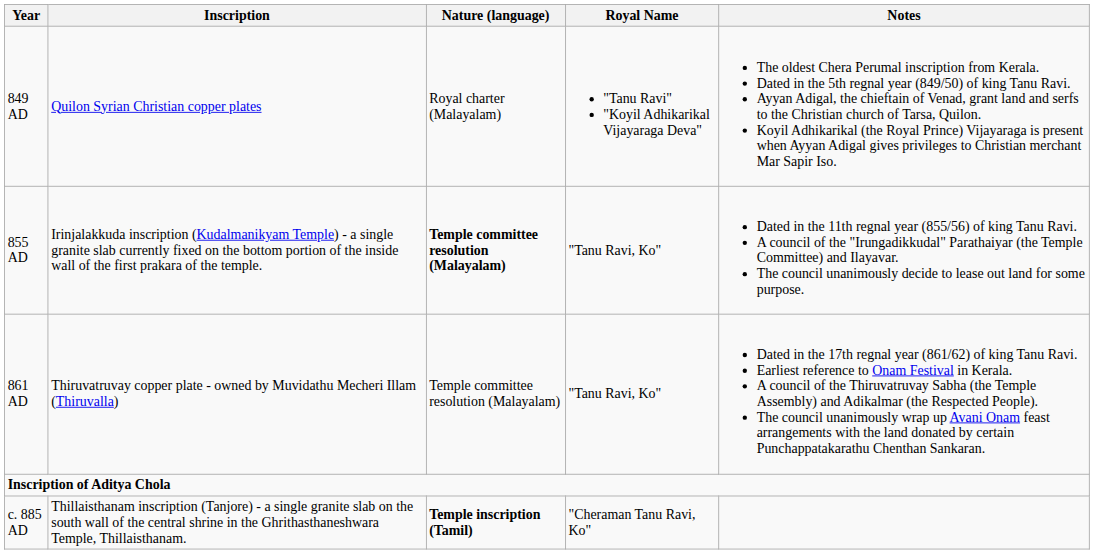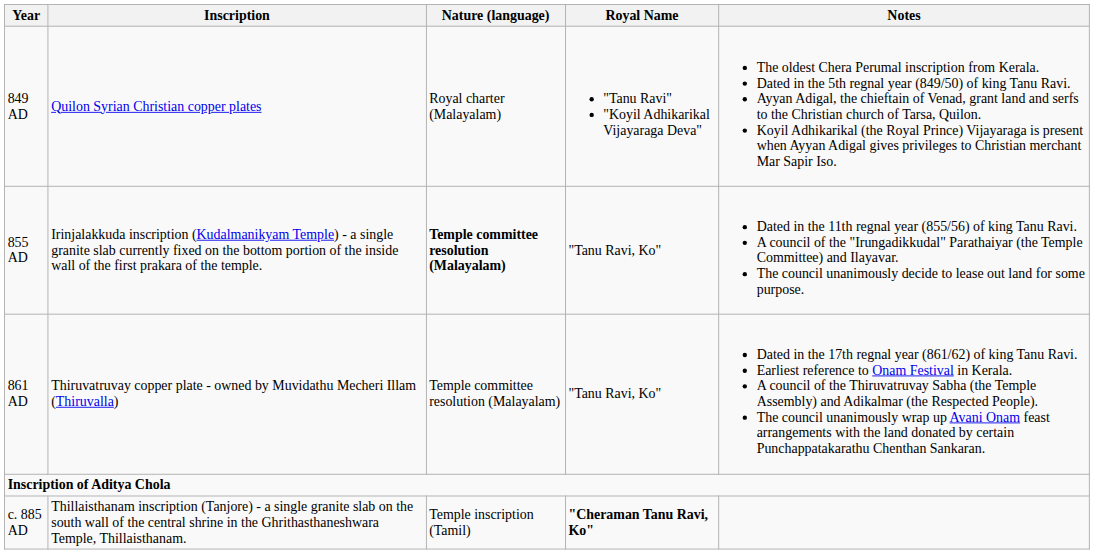(485, 522) bold -> (481, 522) normal
(632, 522) normal -> (638, 522) bold
